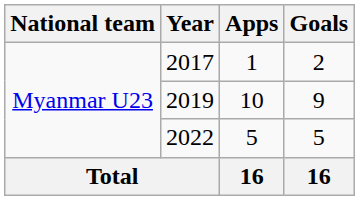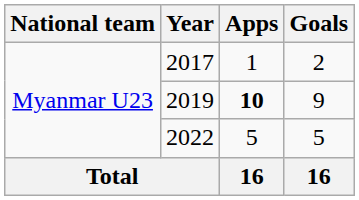(252, 99) normal -> (252, 99) bold
